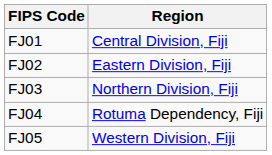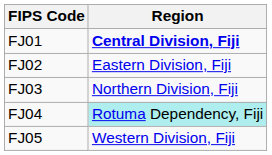(160, 41) normal -> (166, 41) bold
(178, 114) no background -> (178, 114) paleturquoise background
